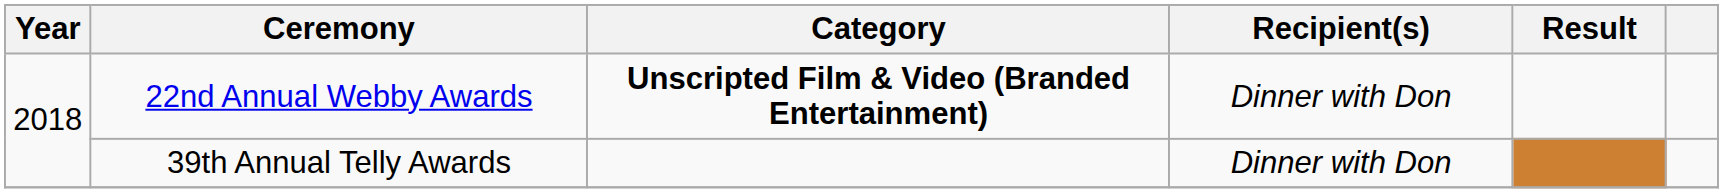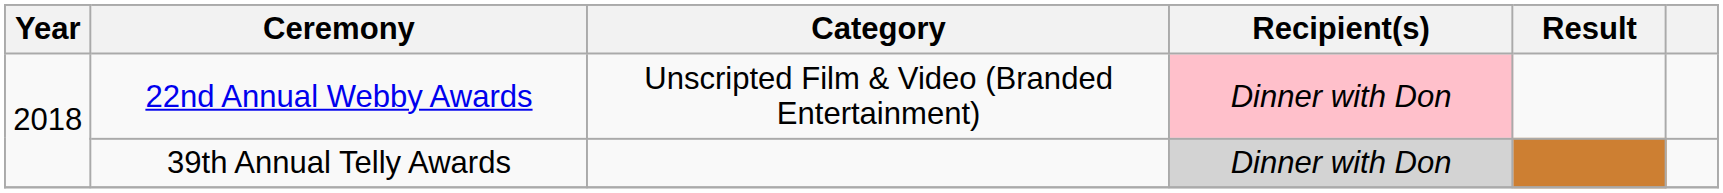(879, 95) bold -> (879, 95) normal
(1341, 95) no background -> (1341, 95) pink background
(1341, 162) no background -> (1341, 162) lightgrey background
